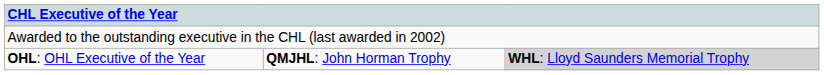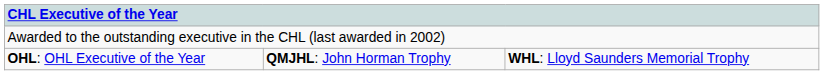(629, 59) lightgrey background -> (629, 59) no background
